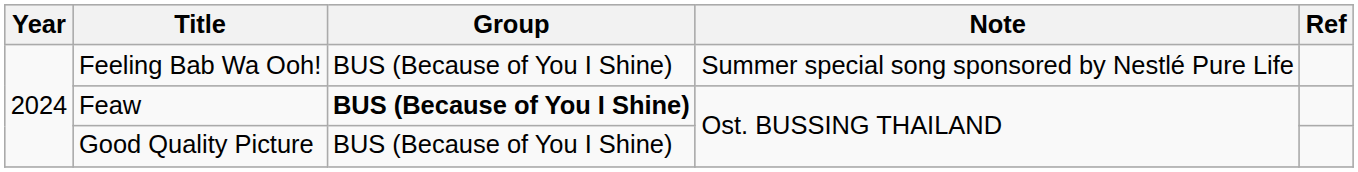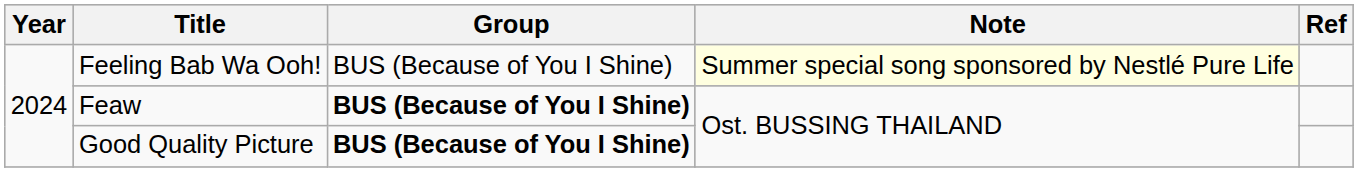(998, 65) no background -> (998, 65) lightyellow background
(503, 145) normal -> (511, 145) bold
